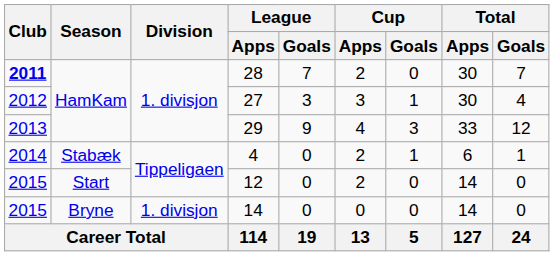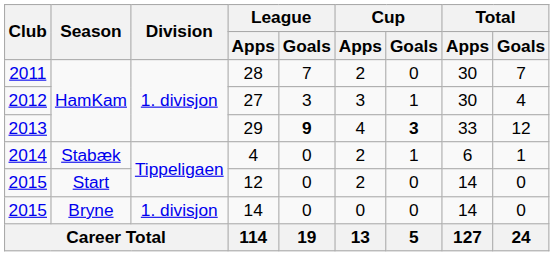(28, 73) bold -> (28, 73) normal
(307, 127) normal -> (307, 127) bold
(414, 127) normal -> (414, 127) bold
